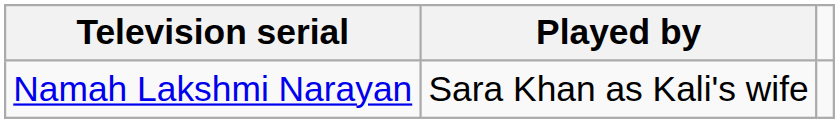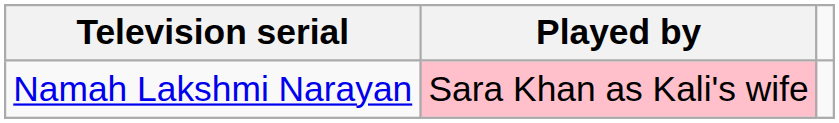(619, 88) no background -> (619, 88) pink background
